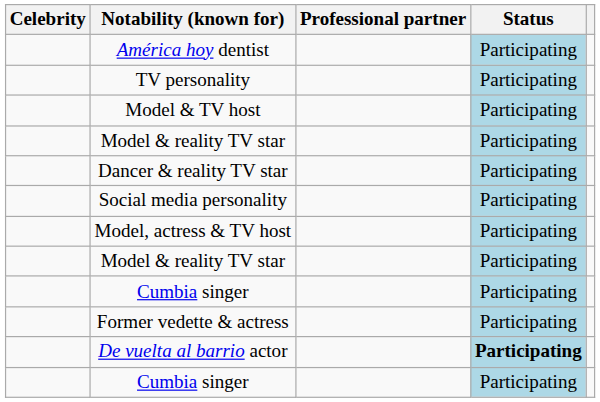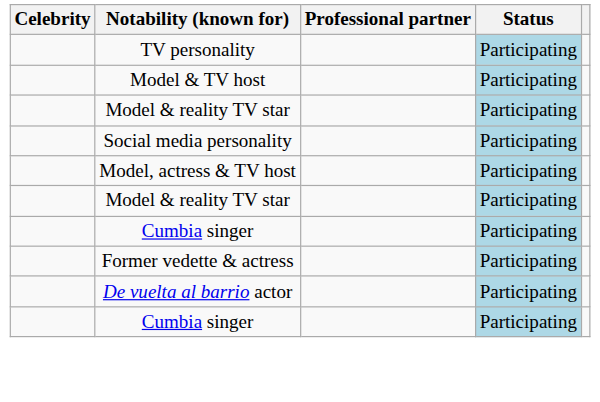- row: (48, 50)
- row: (48, 171)
(528, 351) bold -> (528, 291) normal
